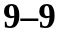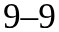(29, 16) bold -> (29, 16) normal
